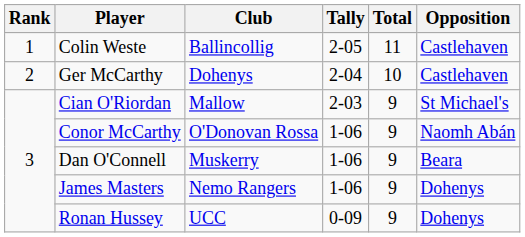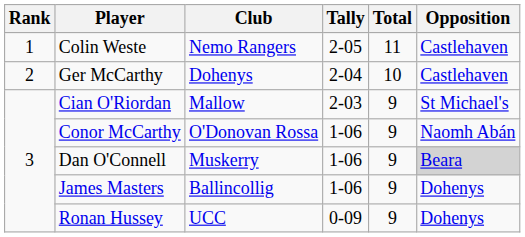(231, 47) Ballincollig -> (242, 47) Nemo Rangers
(441, 160) no background -> (441, 160) lightgrey background
(242, 189) Nemo Rangers -> (231, 189) Ballincollig
